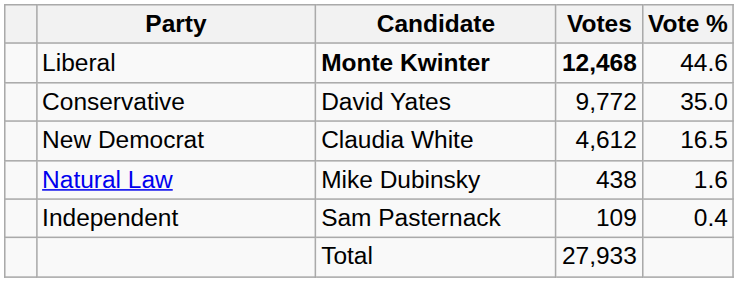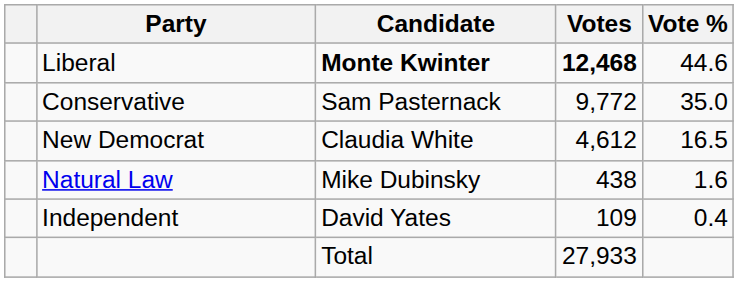(386, 101) David Yates -> (411, 101) Sam Pasternack
(411, 218) Sam Pasternack -> (386, 218) David Yates
